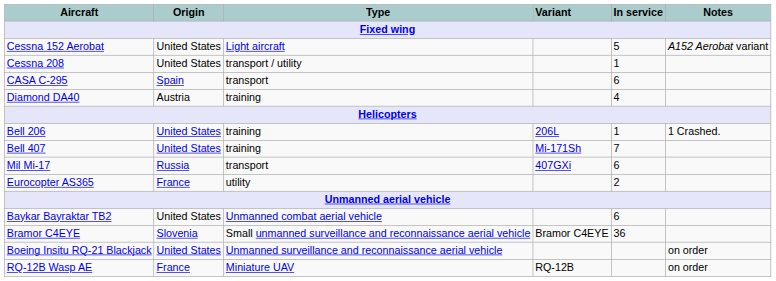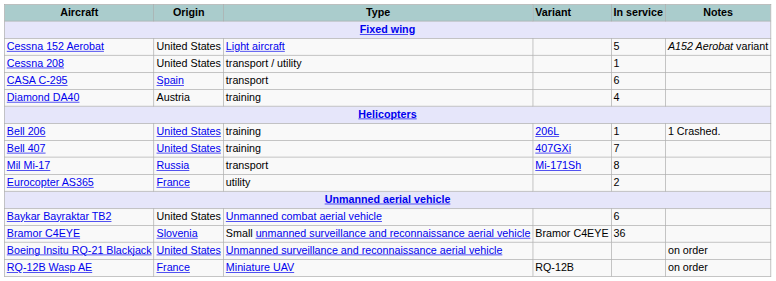(558, 149) Mi-171Sh -> (553, 149) 407GXi
(553, 166) 407GXi -> (558, 166) Mi-171Sh
(616, 166) 6 -> (616, 166) 8
